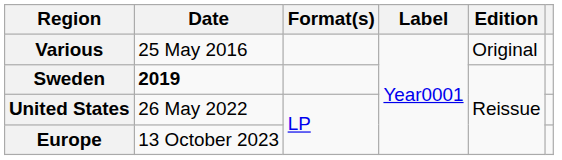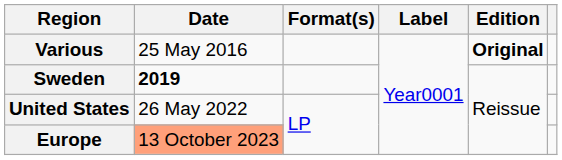(505, 49) normal -> (508, 49) bold
(209, 139) no background -> (209, 139) lightsalmon background
